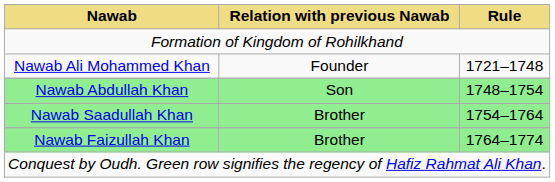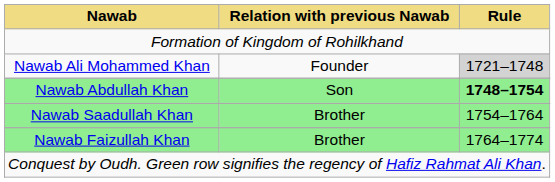(504, 66) no background -> (504, 66) lightgrey background
(504, 90) normal -> (504, 90) bold
